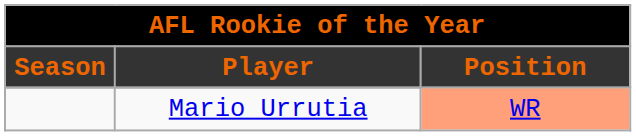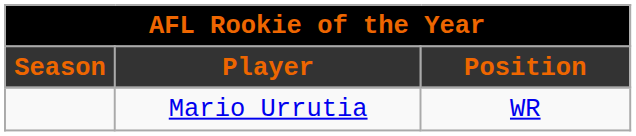(525, 109) lightsalmon background -> (525, 109) no background
